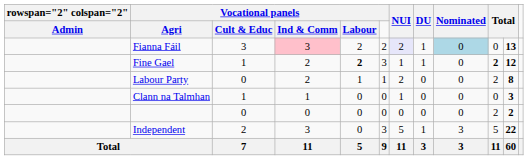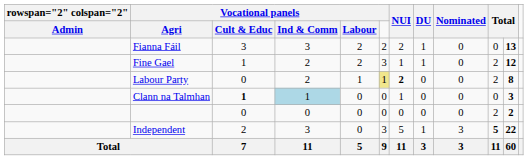(307, 46) pink background -> (307, 46) no background
(401, 46) lavender background -> (401, 46) no background
(461, 46) lightblue background -> (461, 46) no background
(360, 63) bold -> (360, 63) normal
(496, 63) bold -> (496, 63) normal
(384, 79) no background -> (384, 79) khaki background
(401, 79) normal -> (401, 79) bold
(244, 96) normal -> (244, 96) bold
(307, 96) no background -> (307, 96) lightblue background
(496, 130) normal -> (496, 130) bold
